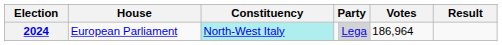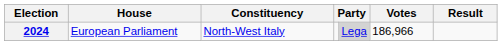(244, 31) paleturquoise background -> (244, 31) no background
(393, 31) 186,964 -> (393, 31) 186,966
